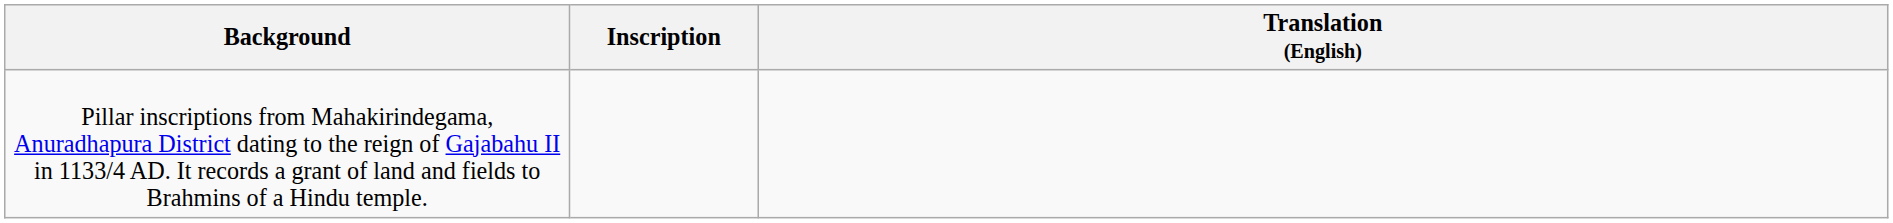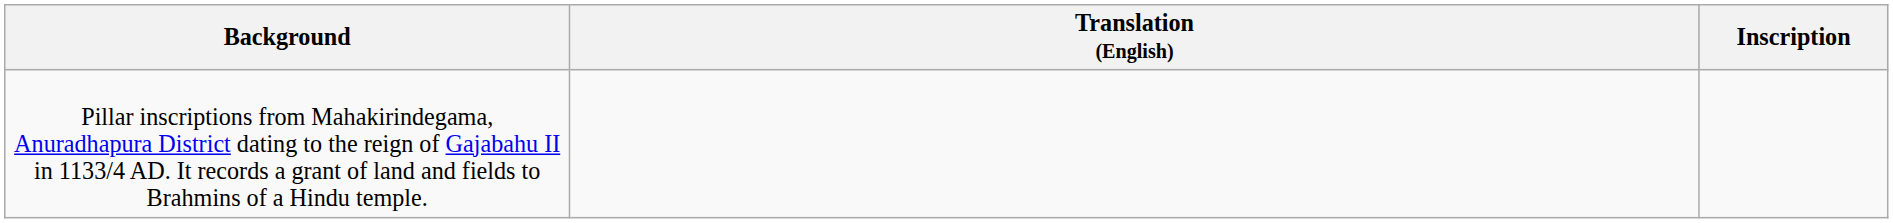columns swapped: (1323, 37) <-> (664, 37)
